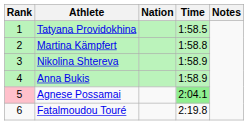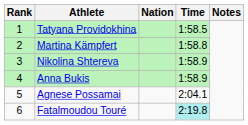(19, 95) pink background -> (19, 95) no background
(193, 95) lightgreen background -> (193, 95) no background
(193, 111) no background -> (193, 111) paleturquoise background
